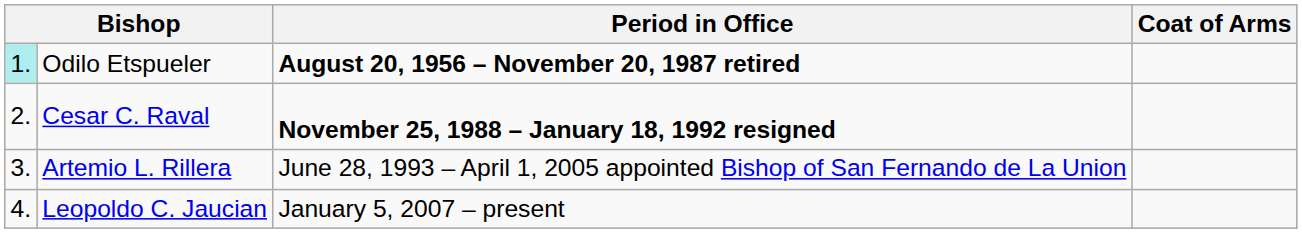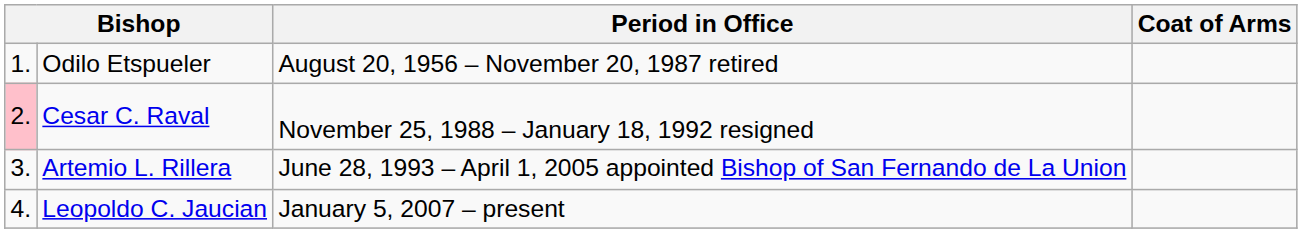(21, 63) paleturquoise background -> (21, 63) no background
(539, 63) bold -> (528, 63) normal
(21, 116) no background -> (21, 116) pink background
(557, 129) bold -> (546, 129) normal
